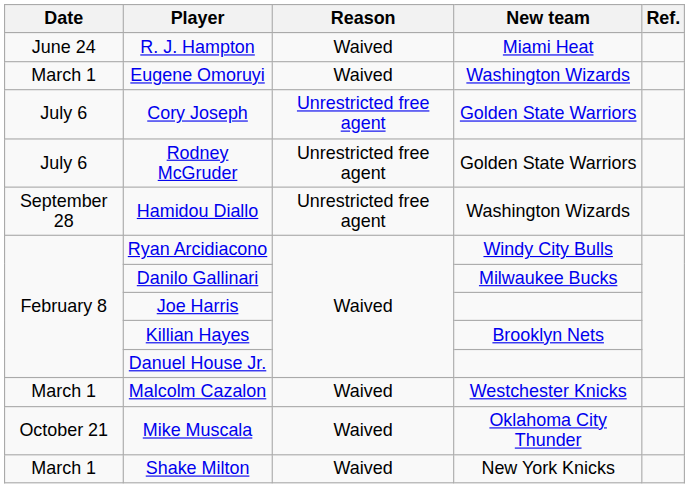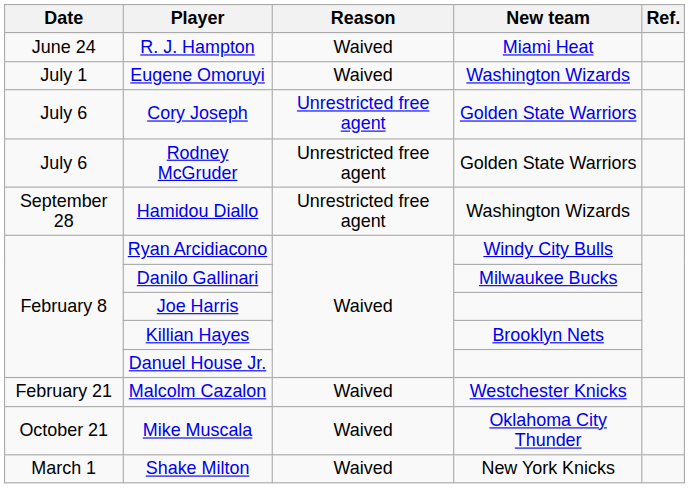(64, 75) March 1 -> (64, 75) July 1
(64, 391) March 1 -> (64, 391) February 21
